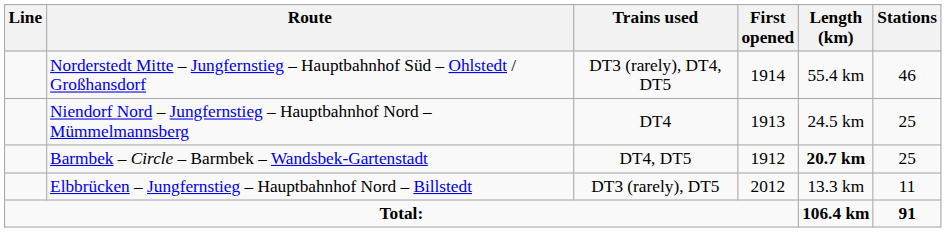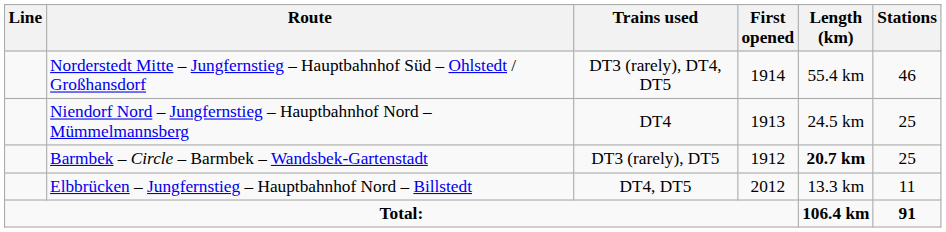(655, 158) DT4, DT5 -> (655, 158) DT3 (rarely), DT5
(655, 186) DT3 (rarely), DT5 -> (655, 186) DT4, DT5
